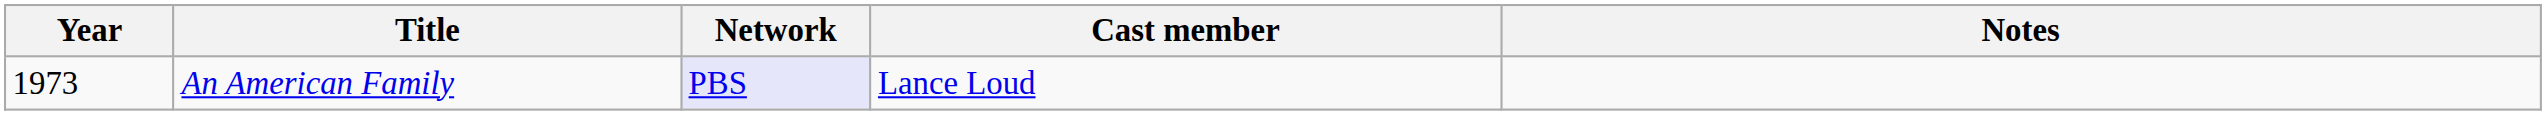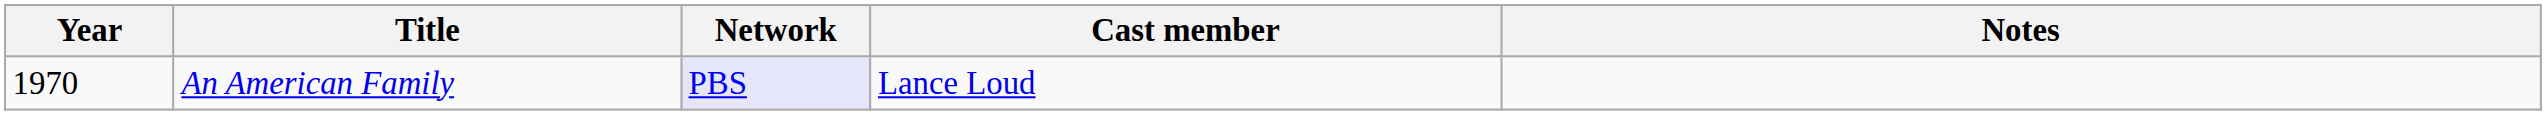(45, 82) 1973 -> (45, 82) 1970
